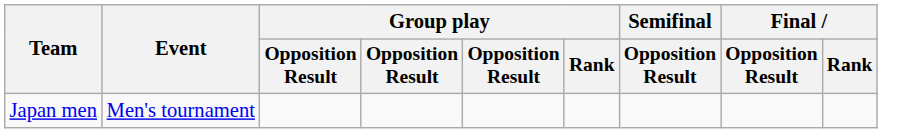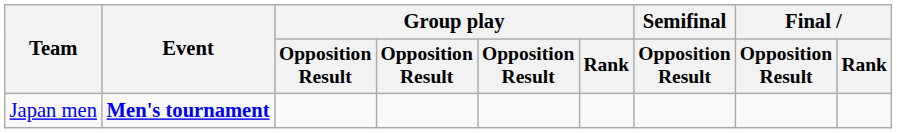(181, 110) normal -> (188, 110) bold
